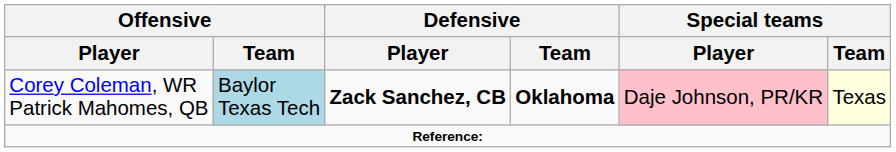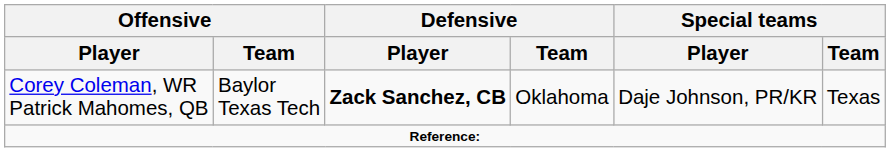(269, 97) lightblue background -> (269, 97) no background
(565, 97) bold -> (562, 97) normal
(723, 97) pink background -> (718, 97) no background
(859, 97) lightyellow background -> (854, 97) no background
